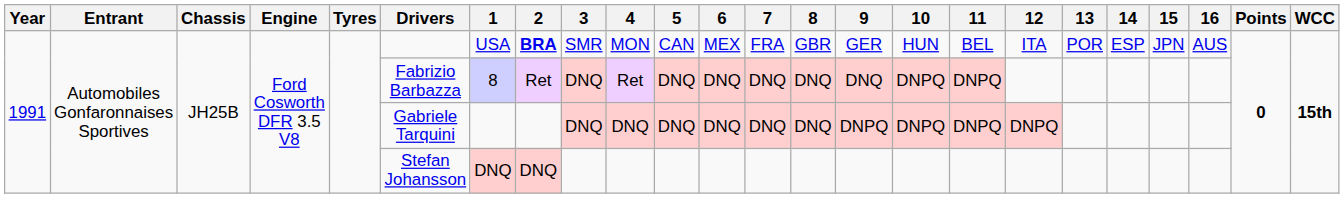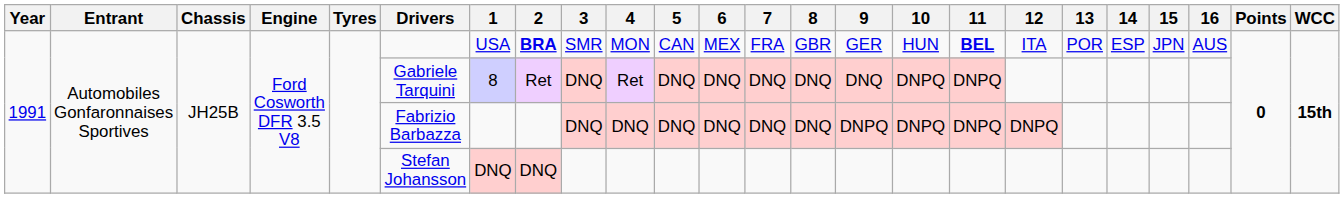(977, 44) normal -> (977, 44) bold
(425, 80) Fabrizio Barbazza -> (425, 80) Gabriele Tarquini
(425, 125) Gabriele Tarquini -> (425, 125) Fabrizio Barbazza
